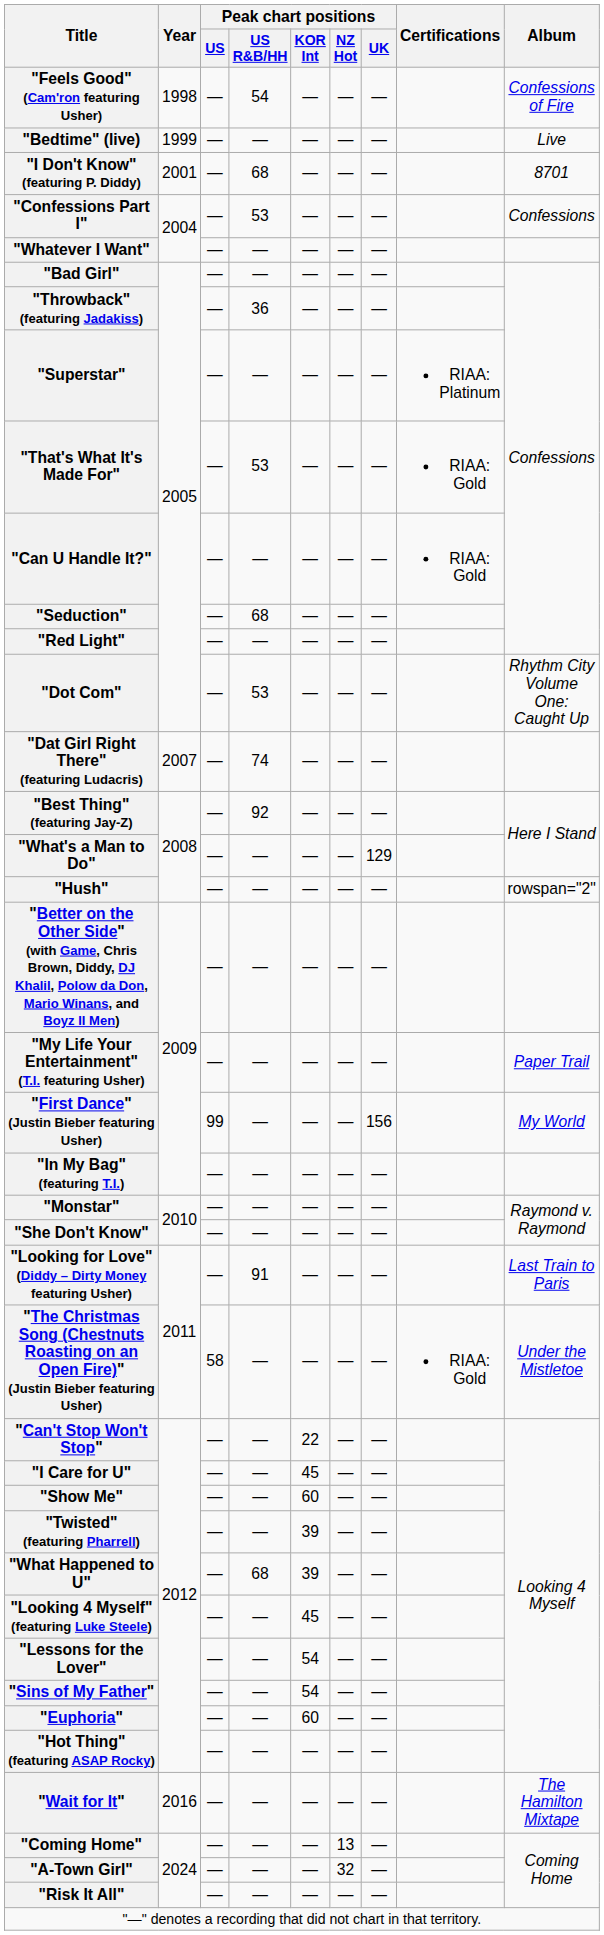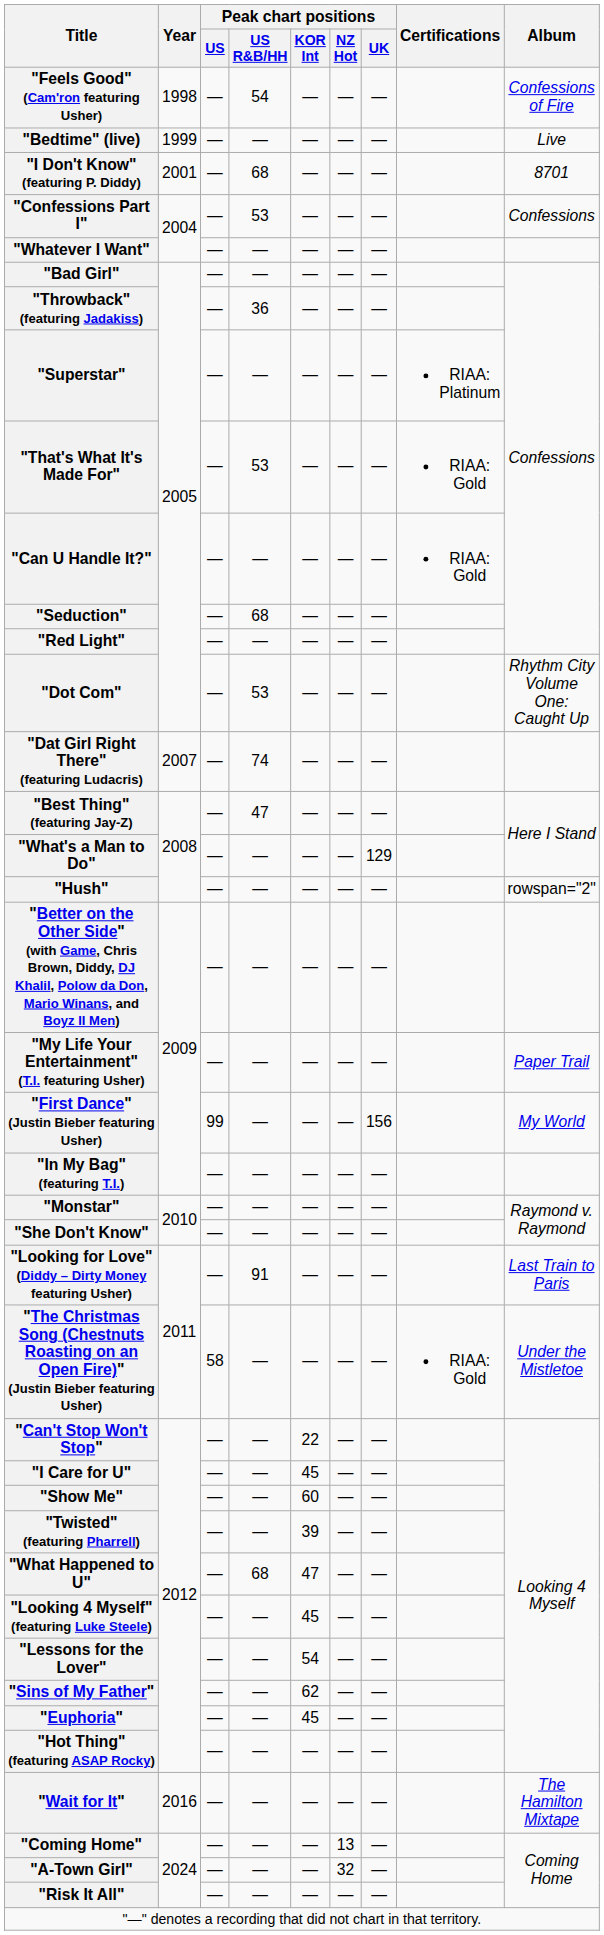(260, 813) 92 -> (260, 813) 47
(310, 1574) 39 -> (310, 1574) 47
(310, 1692) 54 -> (310, 1692) 62
(310, 1717) 60 -> (310, 1717) 45
